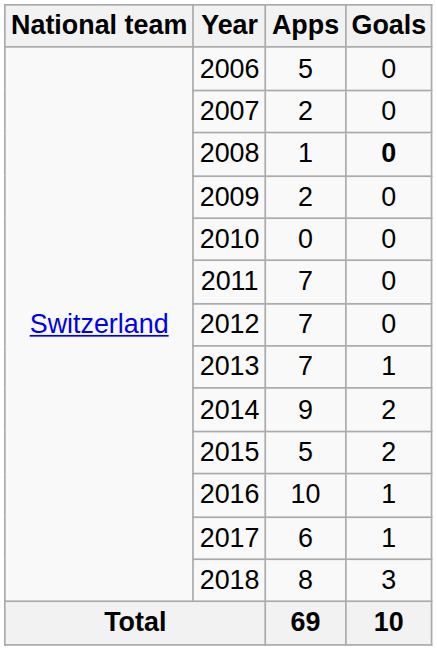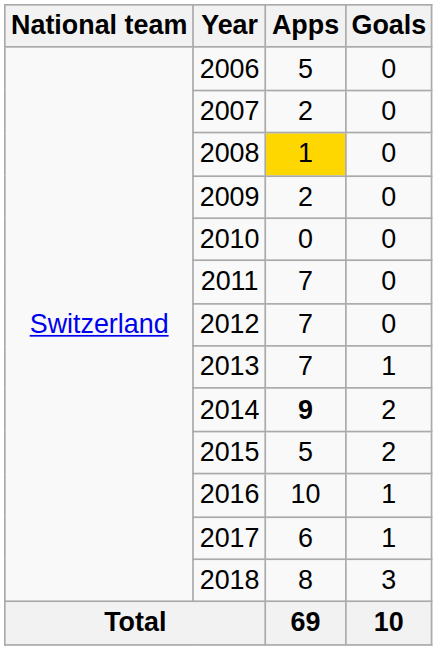(305, 153) no background -> (305, 153) gold background
(389, 153) bold -> (389, 153) normal
(305, 409) normal -> (305, 409) bold
